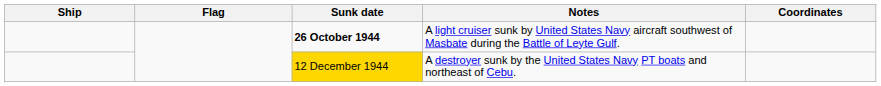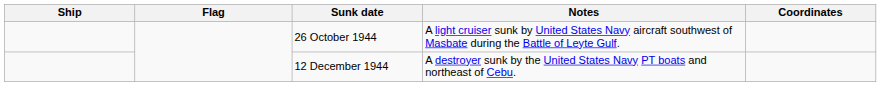(337, 36) bold -> (336, 36) normal
(341, 66) gold background -> (341, 66) no background
